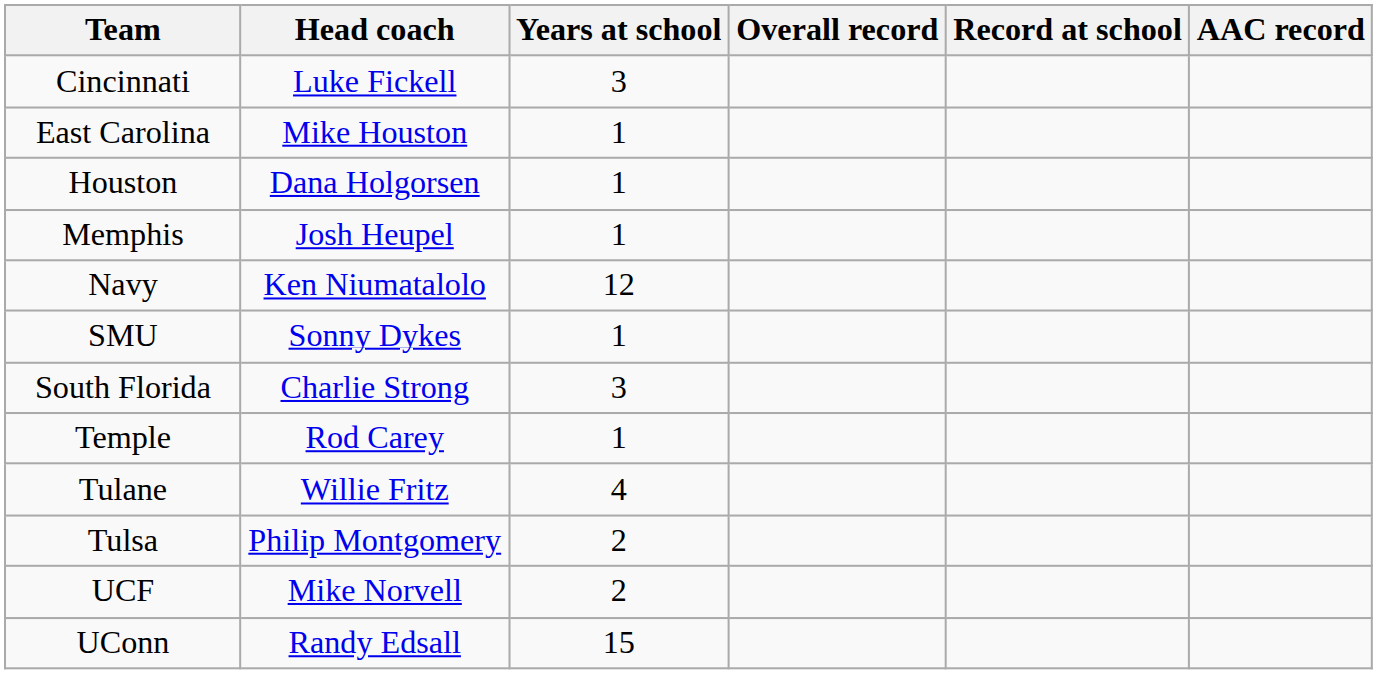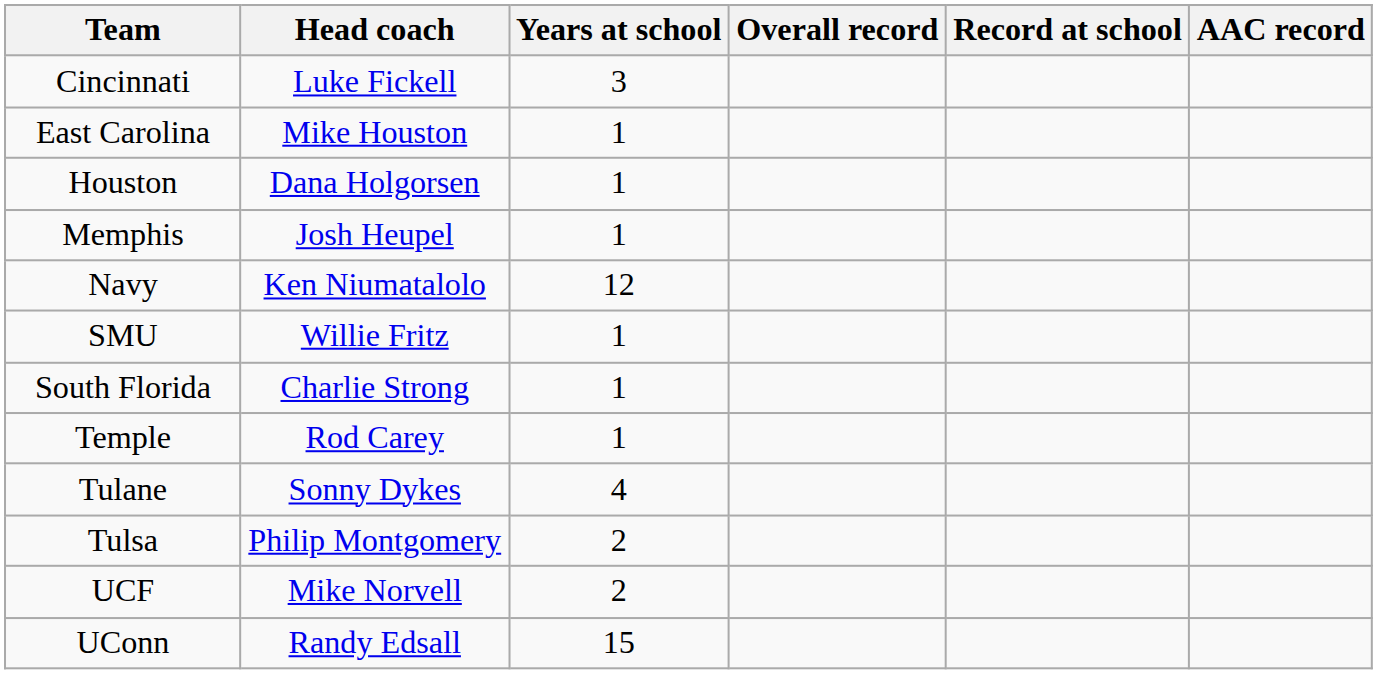(375, 336) Sonny Dykes -> (375, 336) Willie Fritz
(619, 387) 3 -> (619, 387) 1
(375, 489) Willie Fritz -> (375, 489) Sonny Dykes
